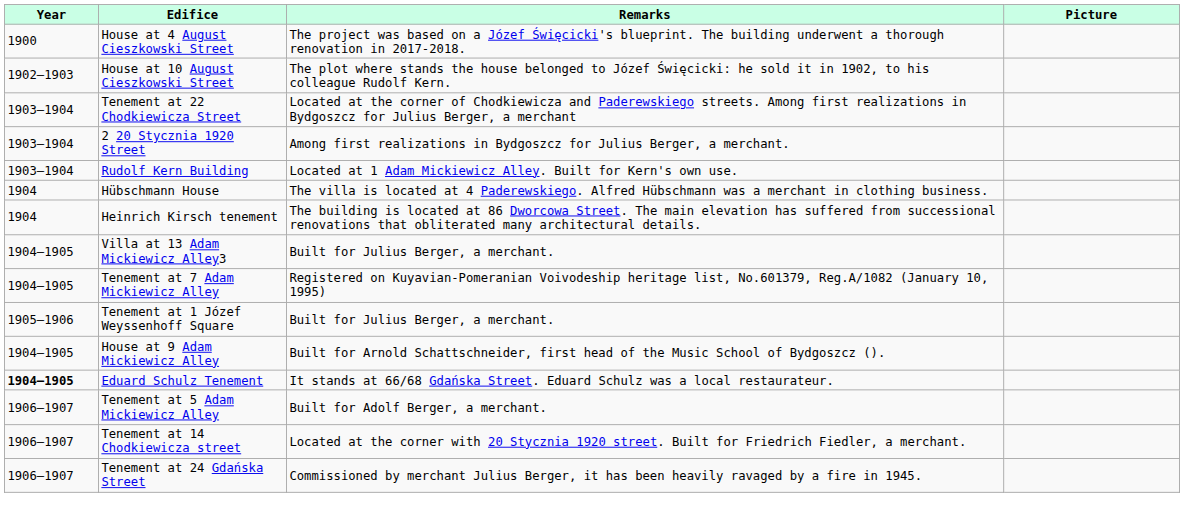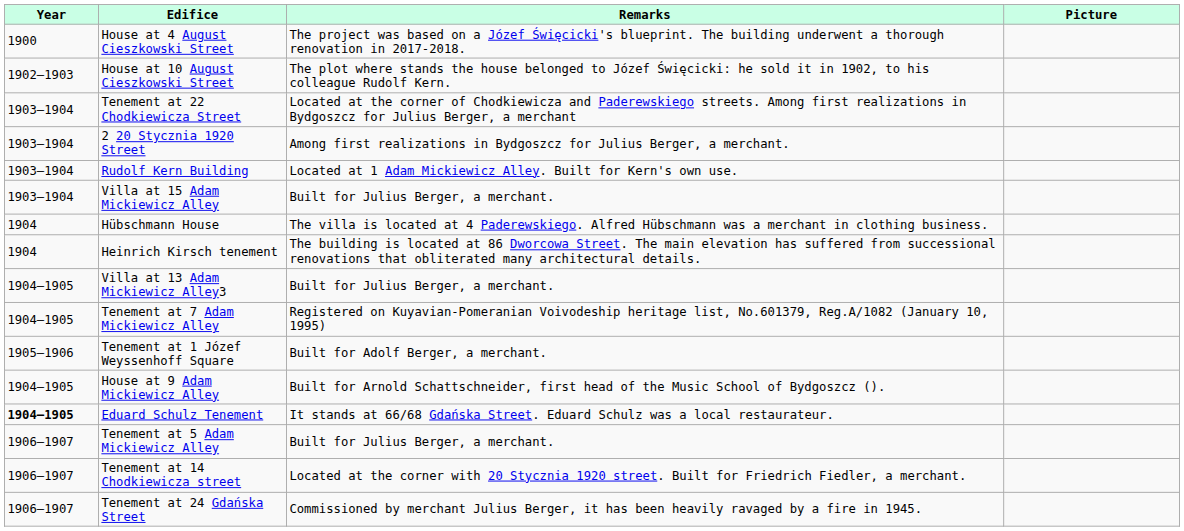+ row: (160, 197)
(422, 319) Built for Julius Berger, a merchant. -> (418, 353) Built for Adolf Berger, a merchant.
(418, 407) Built for Adolf Berger, a merchant. -> (422, 441) Built for Julius Berger, a merchant.
